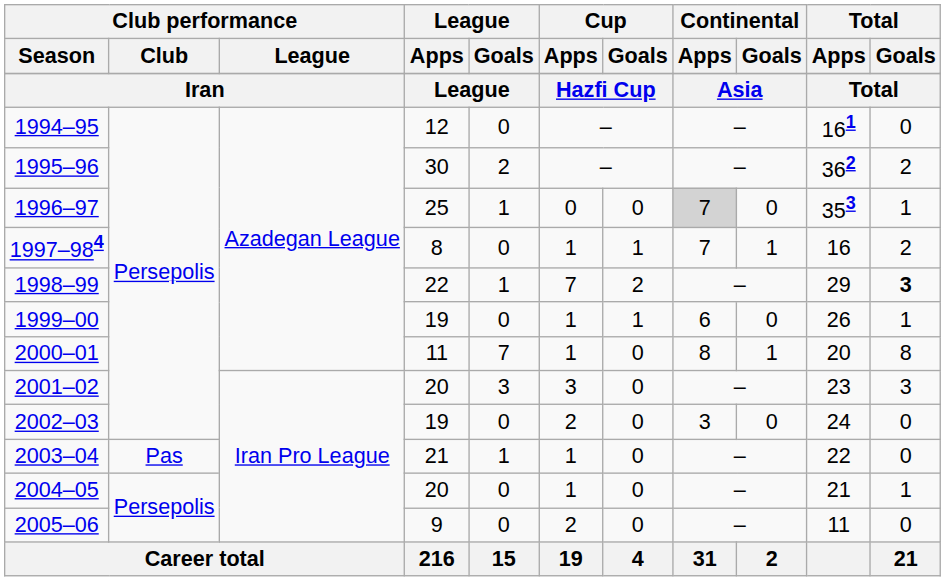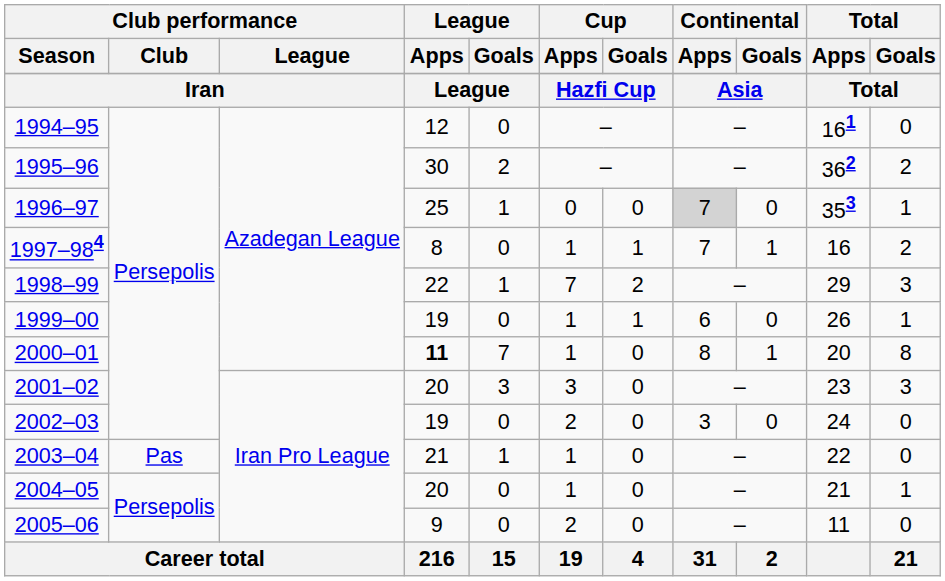(906, 284) bold -> (906, 284) normal
(437, 353) normal -> (437, 353) bold
